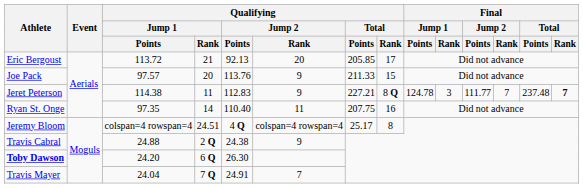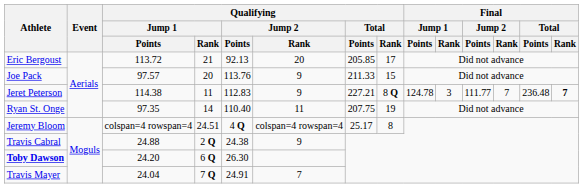(536, 93) 237.48 -> (536, 93) 236.48
(391, 109) 16 -> (391, 109) 19
